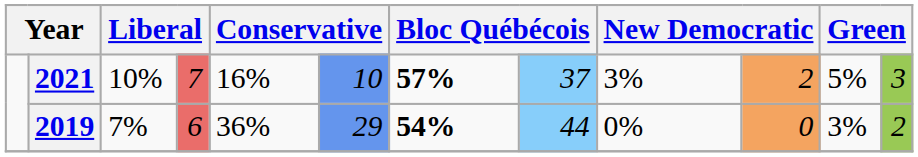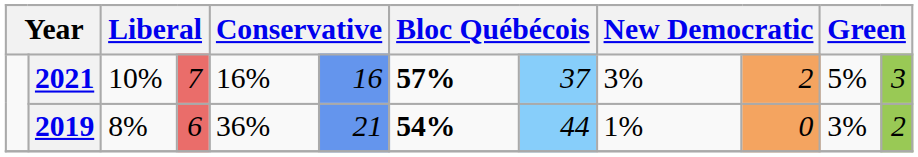(367, 78) 10 -> (367, 78) 16
(128, 127) 7% -> (128, 127) 8%
(367, 127) 29 -> (367, 127) 21
(623, 127) 0% -> (623, 127) 1%
